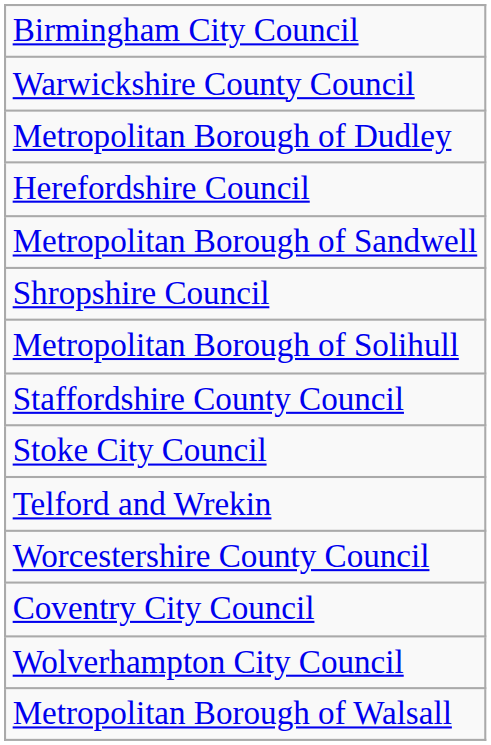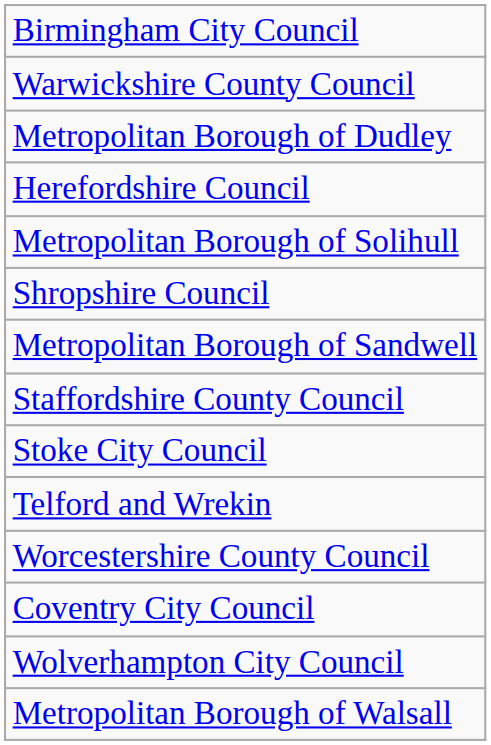(245, 240) Metropolitan Borough of Sandwell -> (236, 240) Metropolitan Borough of Solihull
(236, 345) Metropolitan Borough of Solihull -> (245, 345) Metropolitan Borough of Sandwell
